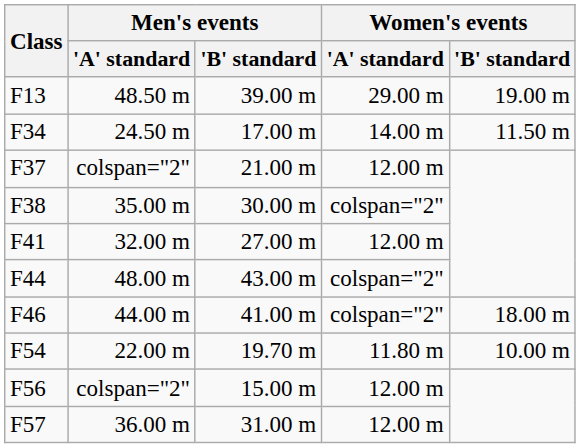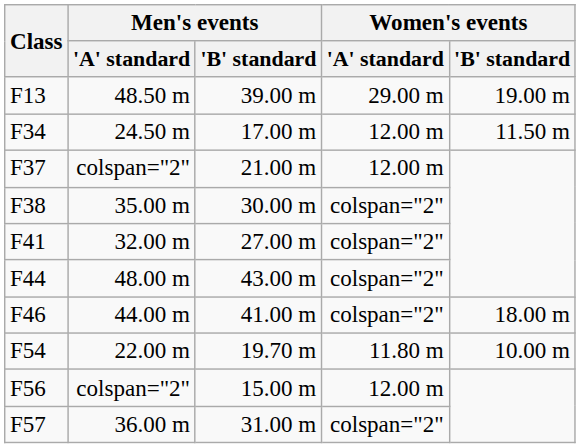(406, 131) 14.00 m -> (406, 131) 12.00 m
(406, 241) 12.00 m -> (387, 241) colspan="2"
(406, 424) 12.00 m -> (387, 424) colspan="2"
